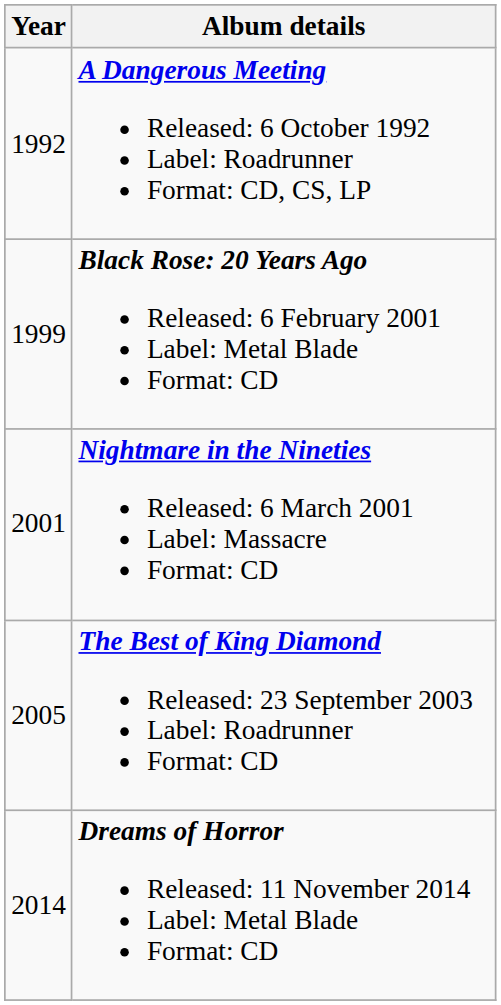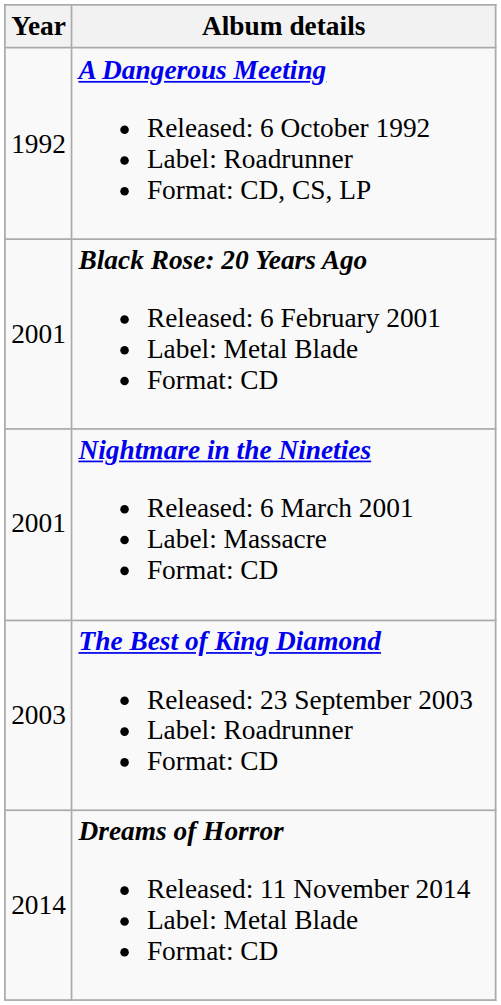(39, 333) 1999 -> (39, 333) 2001
(39, 714) 2005 -> (39, 714) 2003
